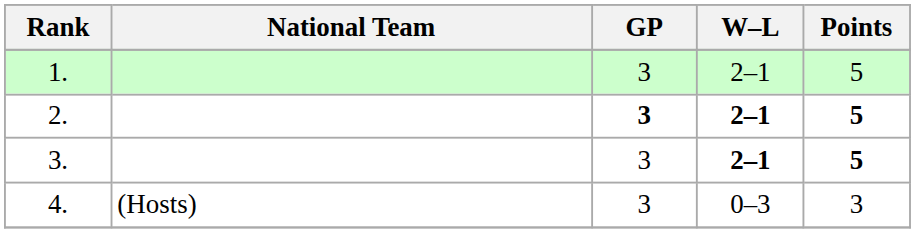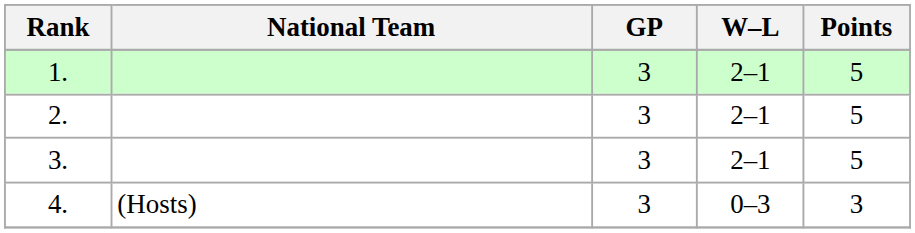(644, 115) bold -> (644, 115) normal
(750, 115) bold -> (750, 115) normal
(856, 115) bold -> (856, 115) normal
(750, 160) bold -> (750, 160) normal
(856, 160) bold -> (856, 160) normal
